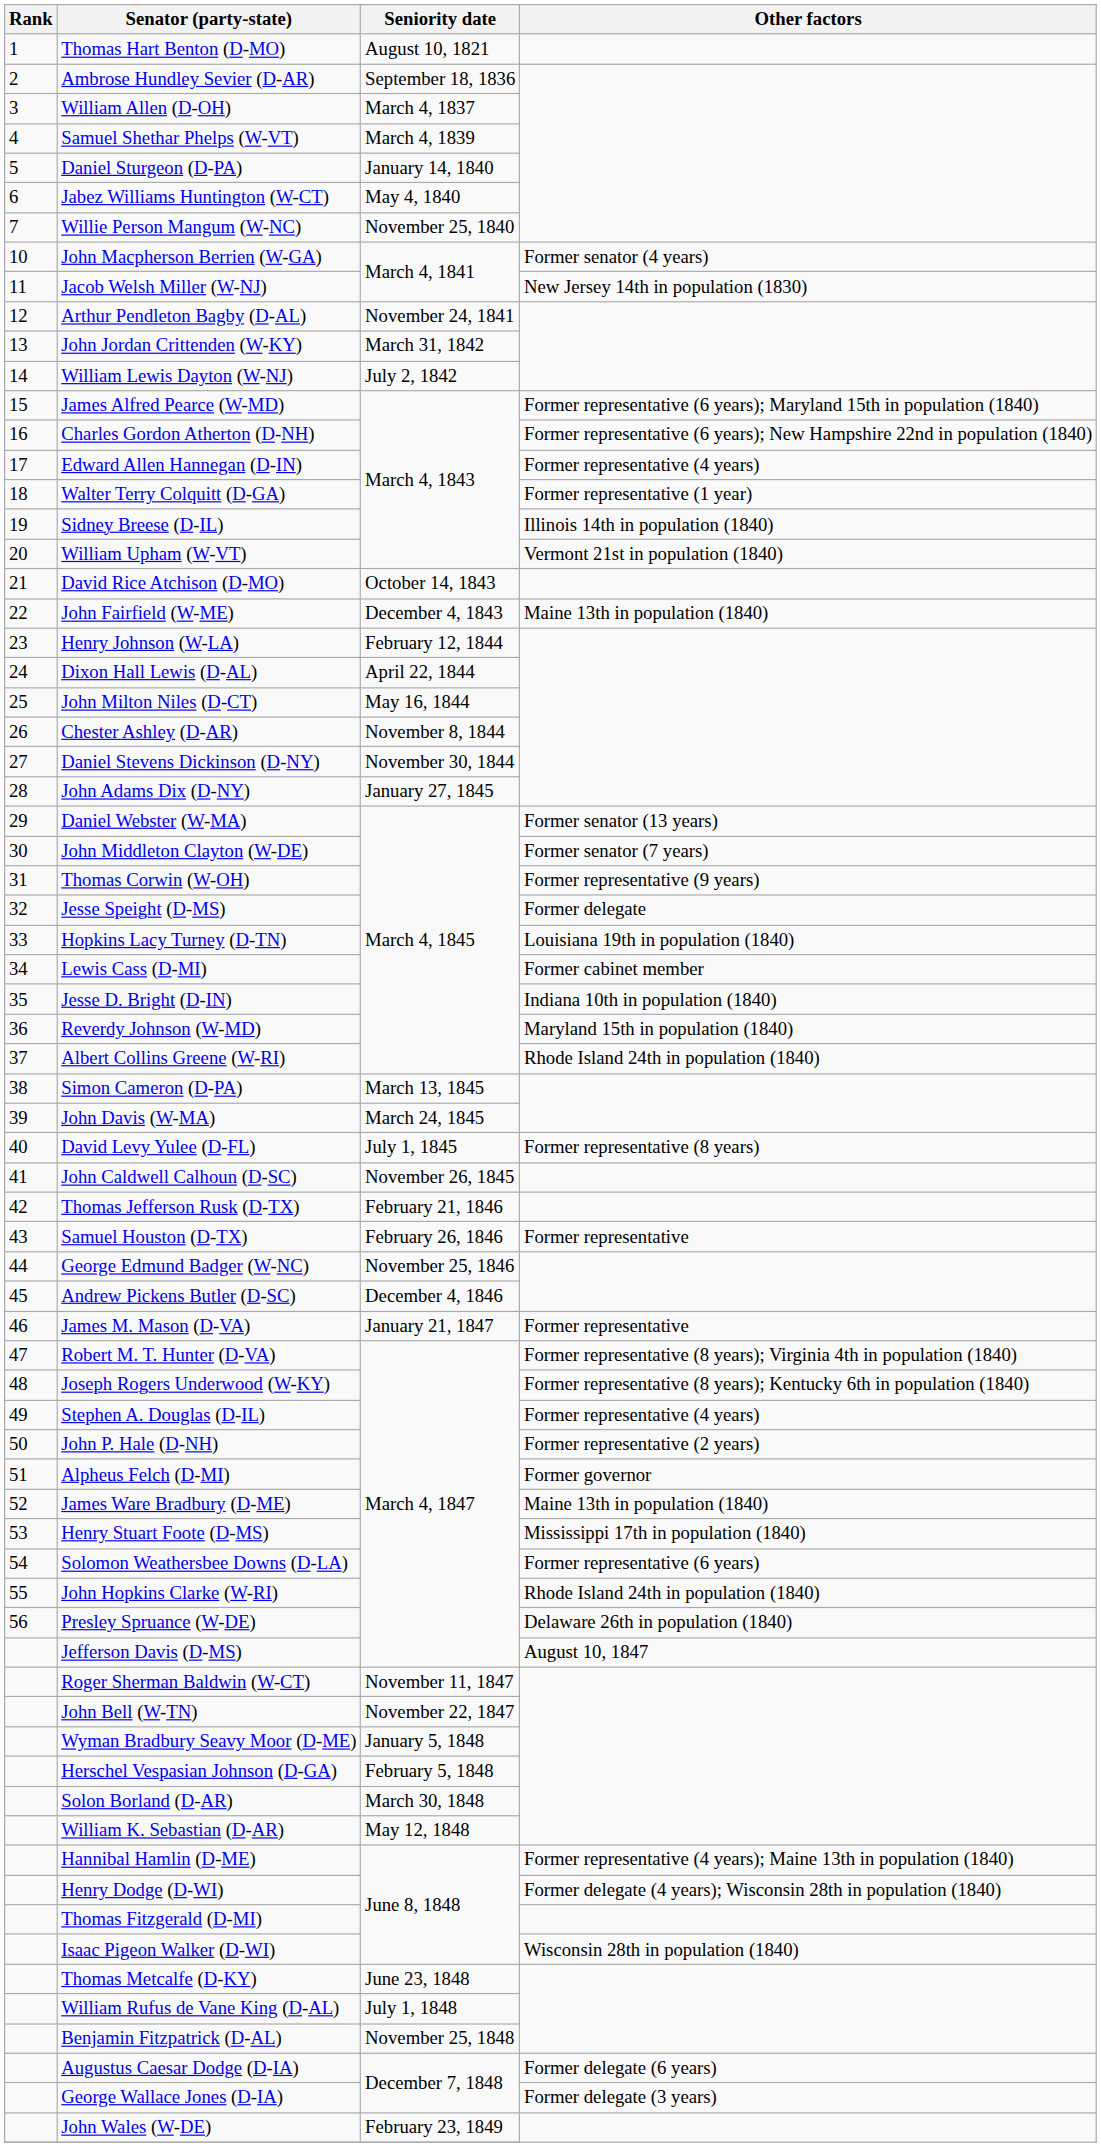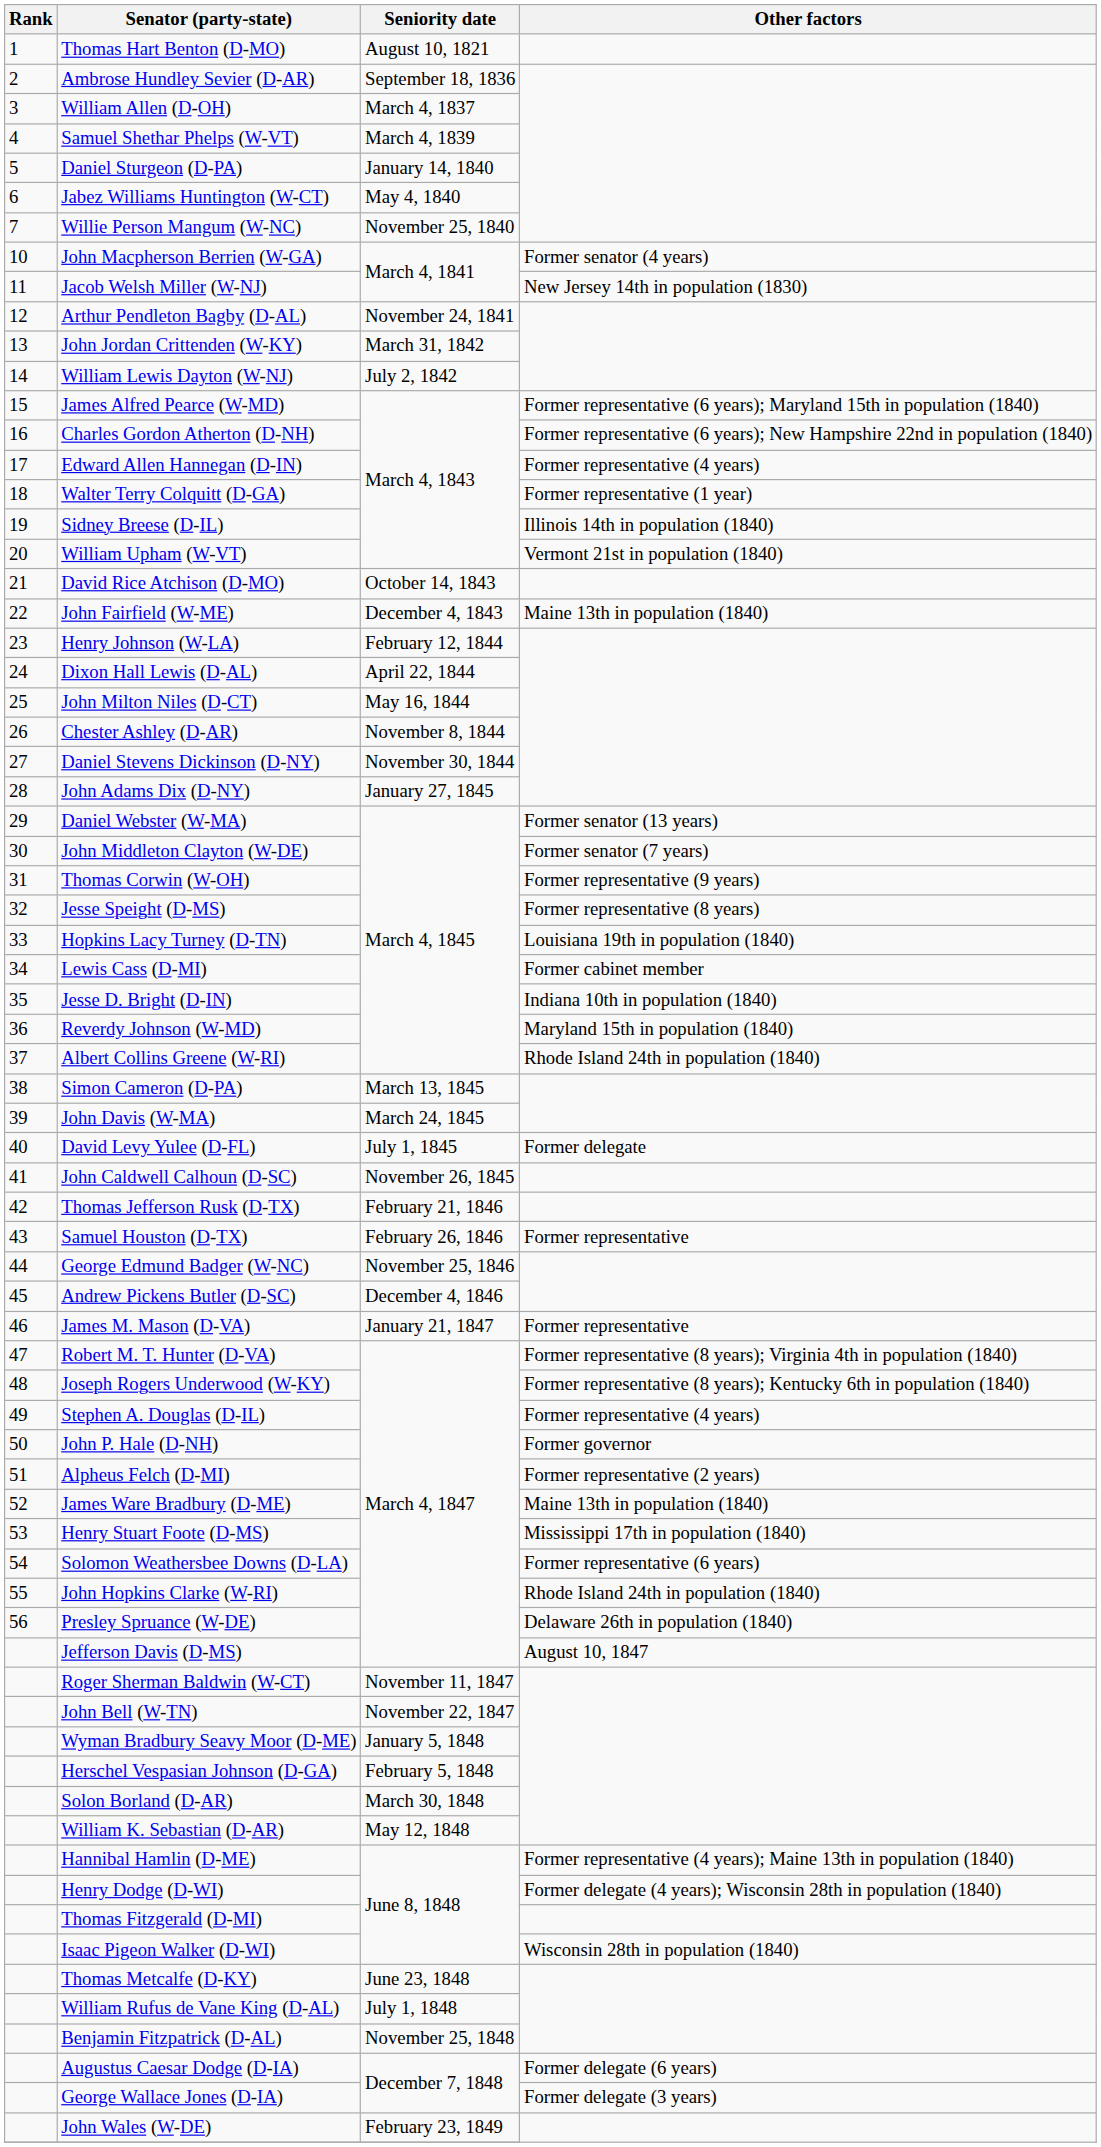(585, 910) Former delegate -> (642, 910) Former representative (8 years)
(642, 1147) Former representative (8 years) -> (585, 1147) Former delegate
(642, 1444) Former representative (2 years) -> (588, 1444) Former governor
(588, 1474) Former governor -> (642, 1474) Former representative (2 years)
